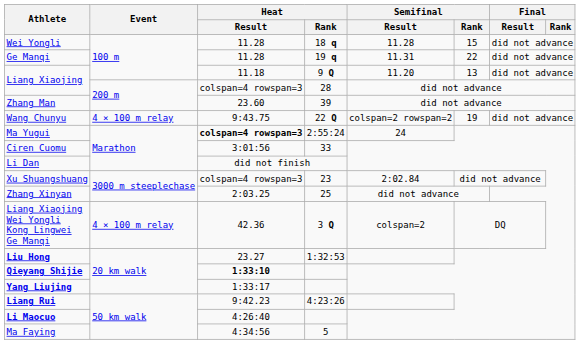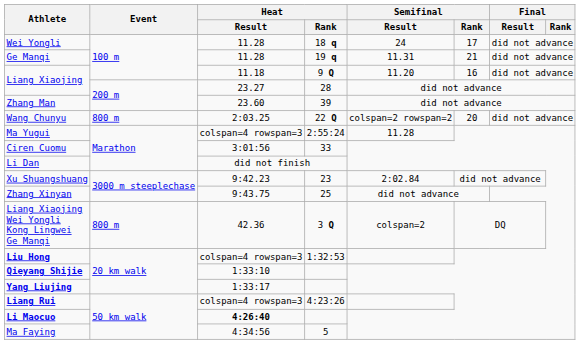(401, 42) 11.28 -> (401, 42) 24
(472, 42) 15 -> (472, 42) 17
(472, 57) 22 -> (472, 57) 21
(472, 72) 13 -> (472, 72) 16
(251, 87) colspan=4 rowspan=3 -> (251, 87) 23.27
(133, 118) 4 × 100 m relay -> (106, 118) 800 m
(251, 118) 9:43.75 -> (251, 118) 2:03.25
(472, 118) 19 -> (472, 118) 20
(251, 133) bold -> (251, 133) normal
(401, 133) 24 -> (401, 133) 11.28
(251, 178) colspan=4 rowspan=3 -> (251, 178) 9:42.23
(251, 193) 2:03.25 -> (251, 193) 9:43.75
(133, 225) 4 × 100 m relay -> (106, 225) 800 m
(251, 256) 23.27 -> (251, 256) colspan=4 rowspan=3
(251, 271) bold -> (251, 271) normal
(251, 301) 9:42.23 -> (251, 301) colspan=4 rowspan=3
(251, 316) normal -> (251, 316) bold
